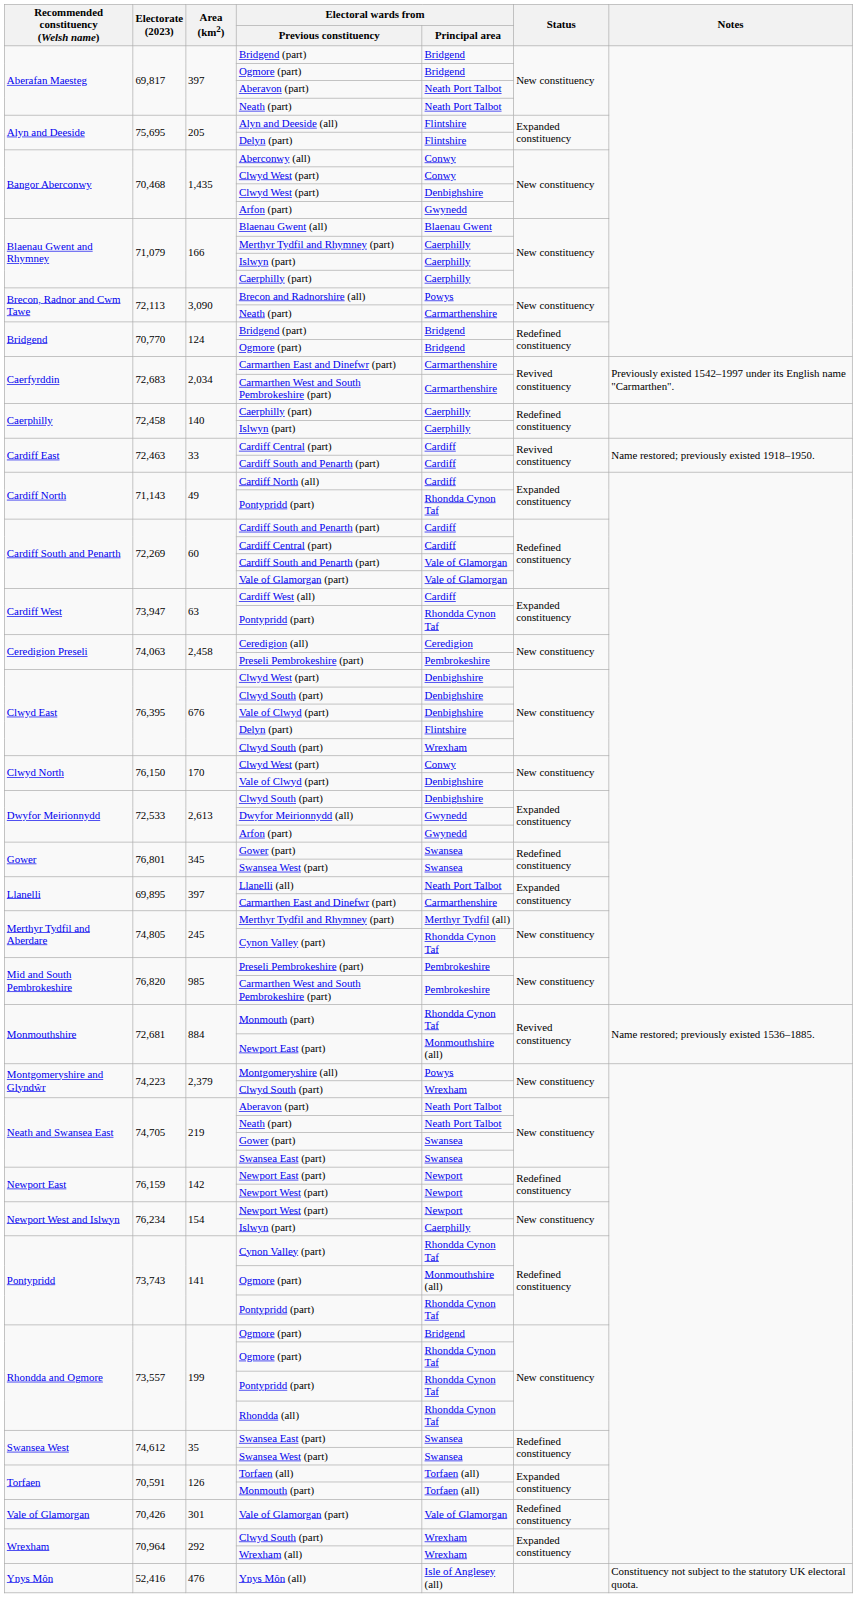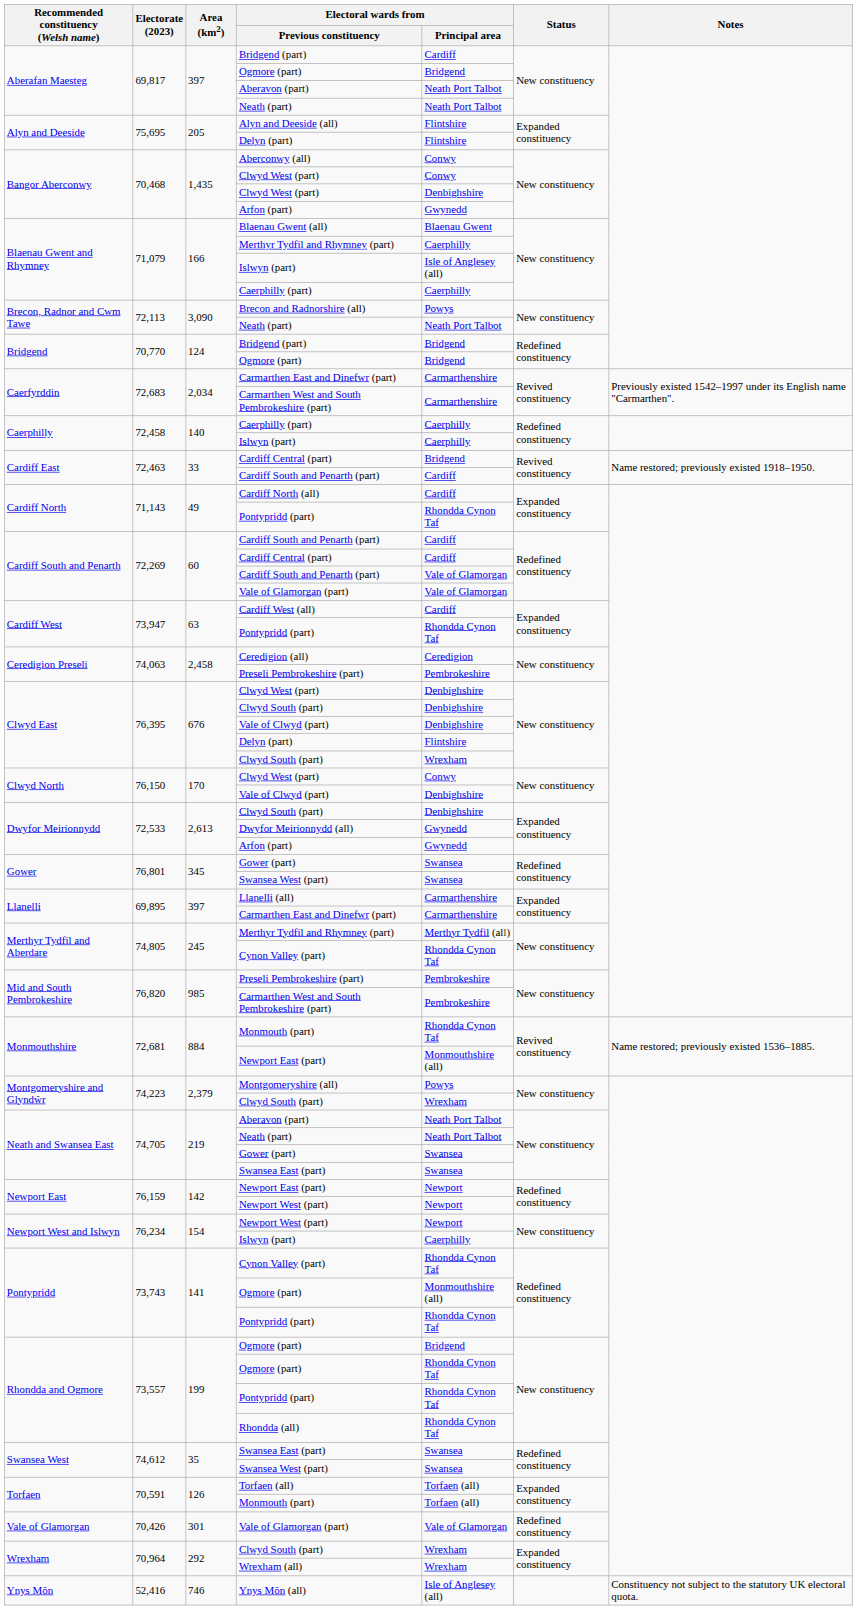(445, 54) Bridgend -> (440, 54) Cardiff
(448, 261) Caerphilly -> (460, 268) Isle of Anglesey (all)
(461, 313) Carmarthenshire -> (463, 325) Neath Port Talbot
(440, 446) Cardiff -> (445, 458) Bridgend
(463, 885) Neath Port Talbot -> (461, 897) Carmarthenshire
(196, 1578) 476 -> (196, 1590) 746
